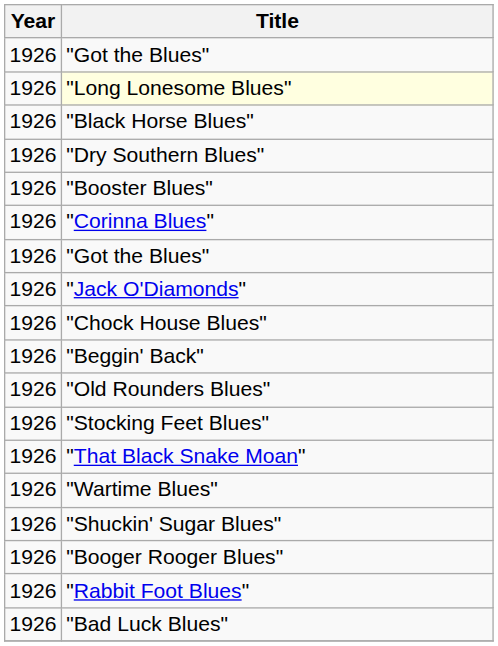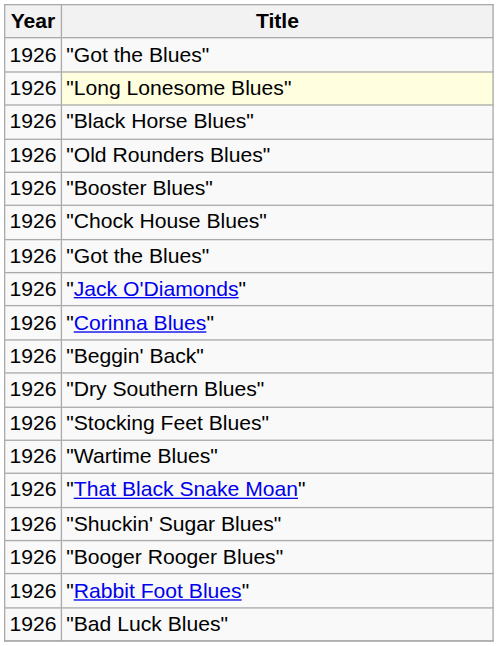(165, 155) "Dry Southern Blues" -> (168, 155) "Old Rounders Blues"
(140, 222) "Corinna Blues" -> (166, 222) "Chock House Blues"
(166, 322) "Chock House Blues" -> (140, 322) "Corinna Blues"
(168, 389) "Old Rounders Blues" -> (165, 389) "Dry Southern Blues"
(186, 456) "That Black Snake Moan" -> (142, 456) "Wartime Blues"
(142, 490) "Wartime Blues" -> (186, 490) "That Black Snake Moan"
